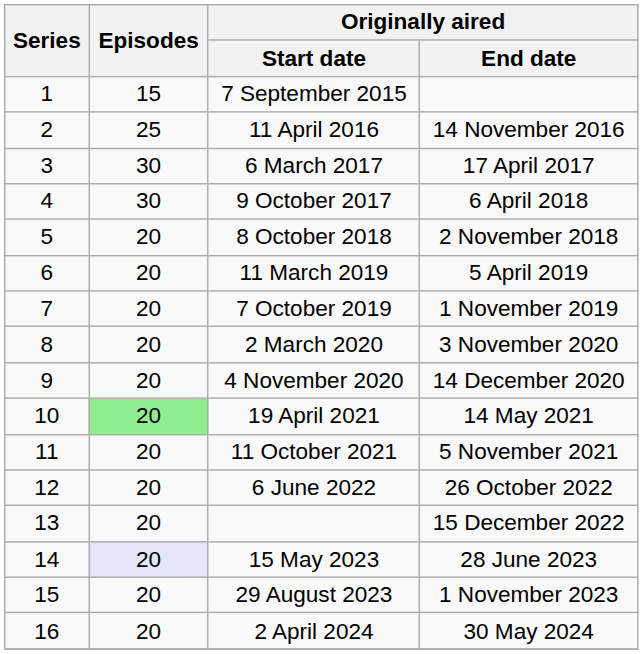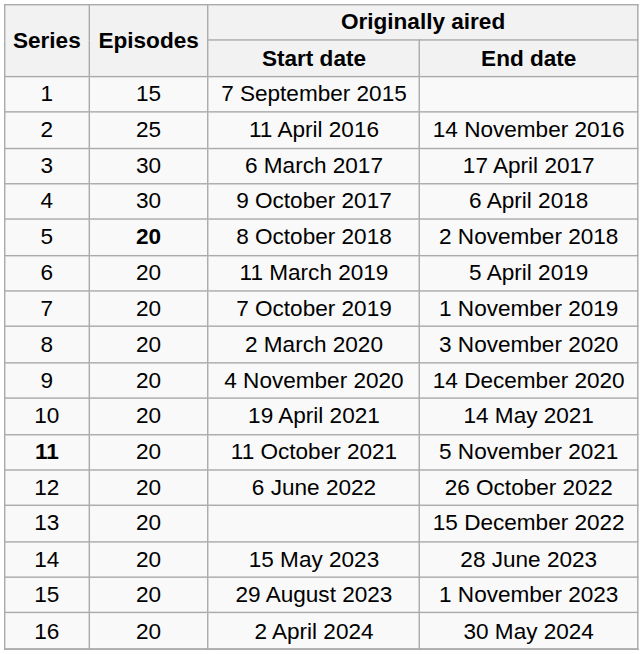(149, 237) normal -> (149, 237) bold
(149, 415) lightgreen background -> (149, 415) no background
(47, 451) normal -> (47, 451) bold
(149, 559) lavender background -> (149, 559) no background
